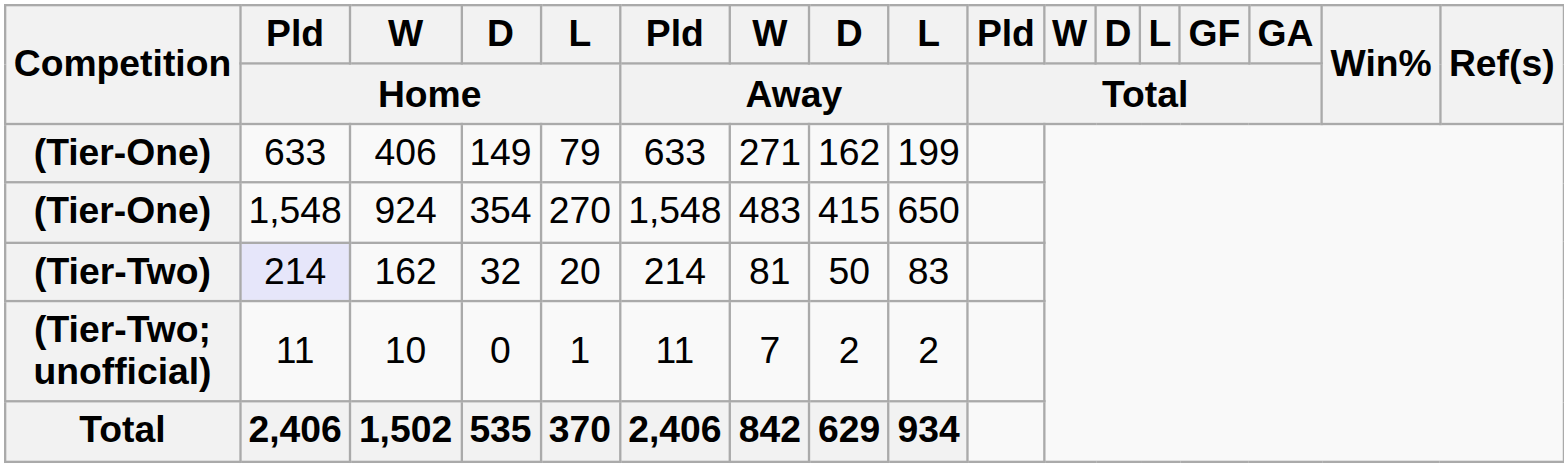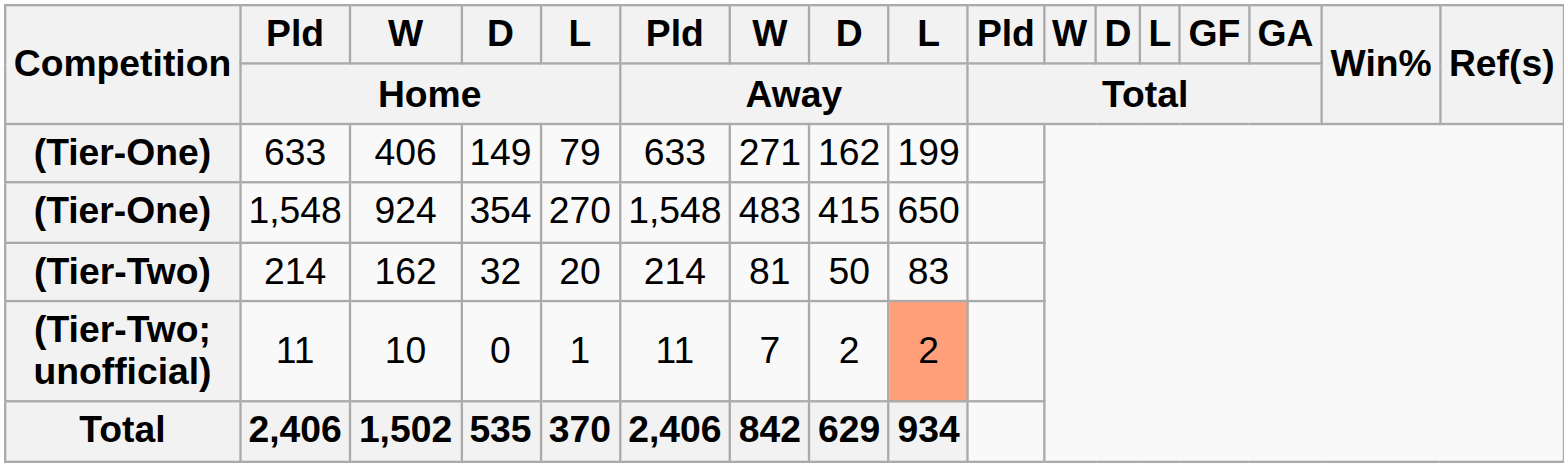(295, 270) lavender background -> (295, 270) no background
(929, 350) no background -> (929, 350) lightsalmon background
